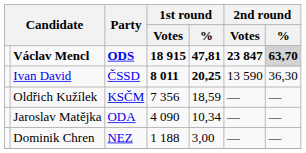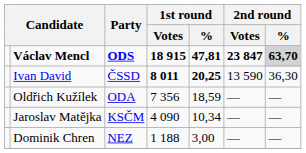(126, 96) KSČM -> (122, 96) ODA
(122, 117) ODA -> (126, 117) KSČM
